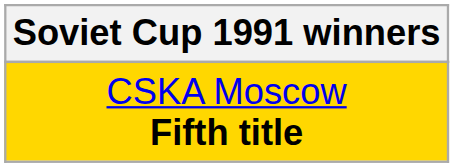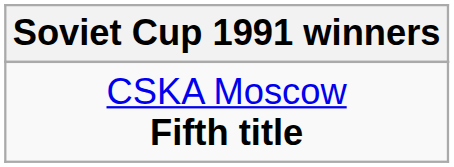(227, 111) gold background -> (227, 111) no background
